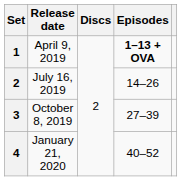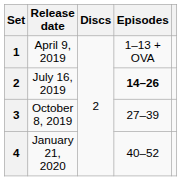(143, 51) bold -> (143, 51) normal
(143, 83) normal -> (143, 83) bold
